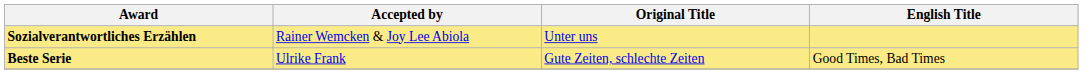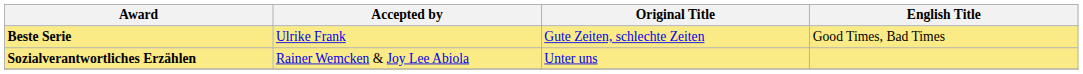rows swapped: (39, 58) <-> (102, 36)
